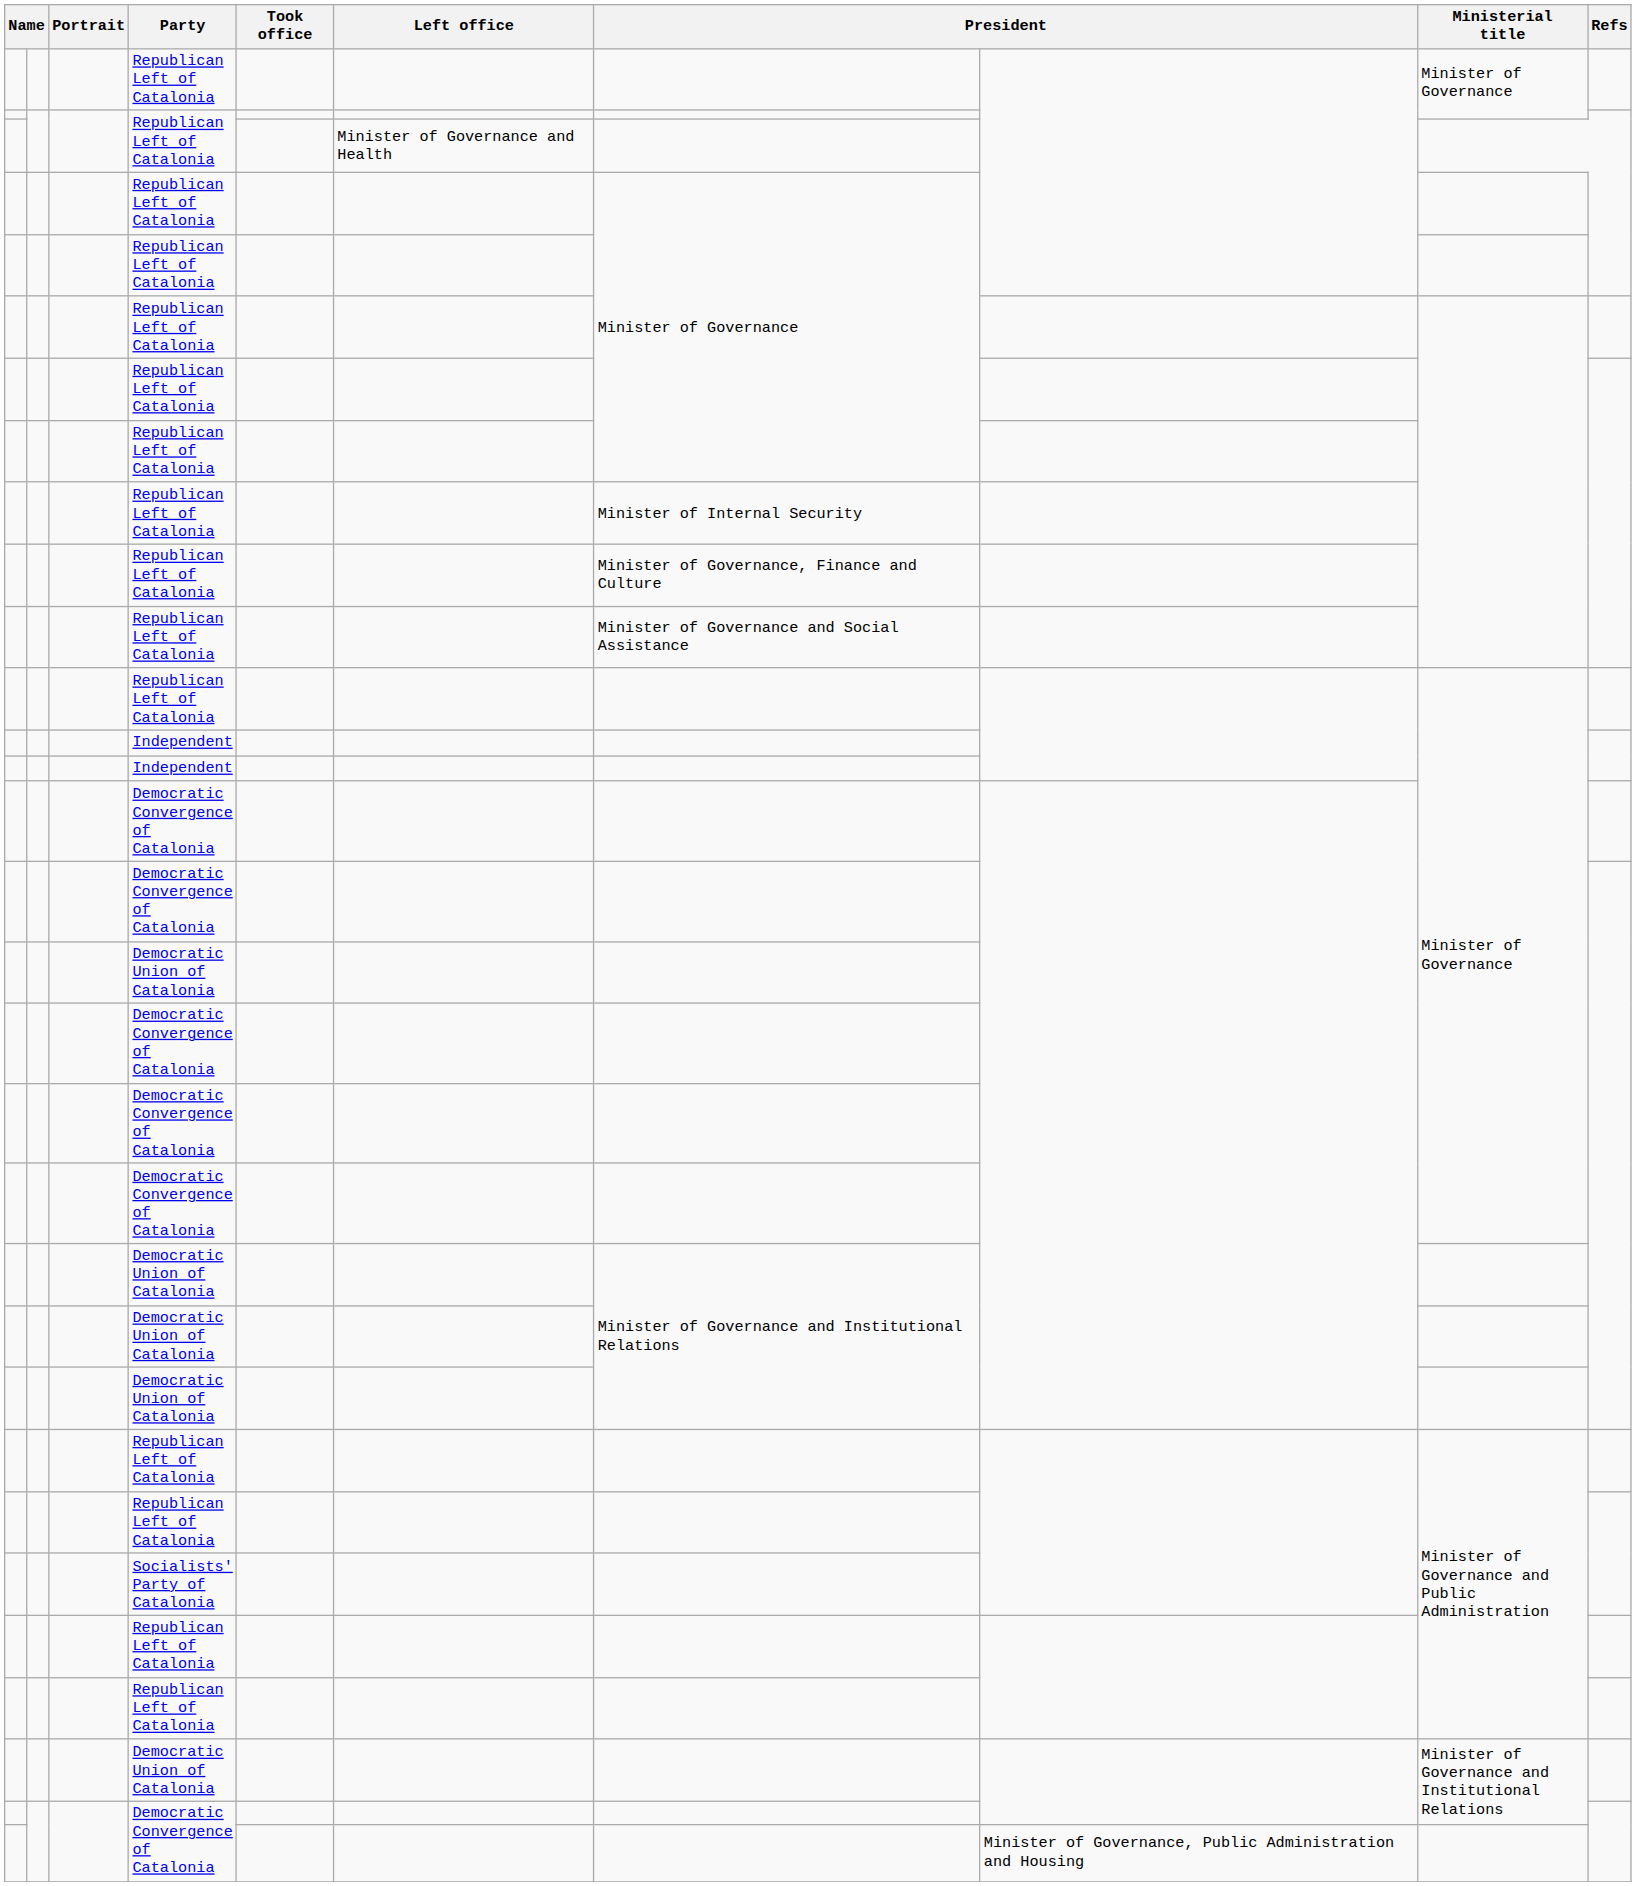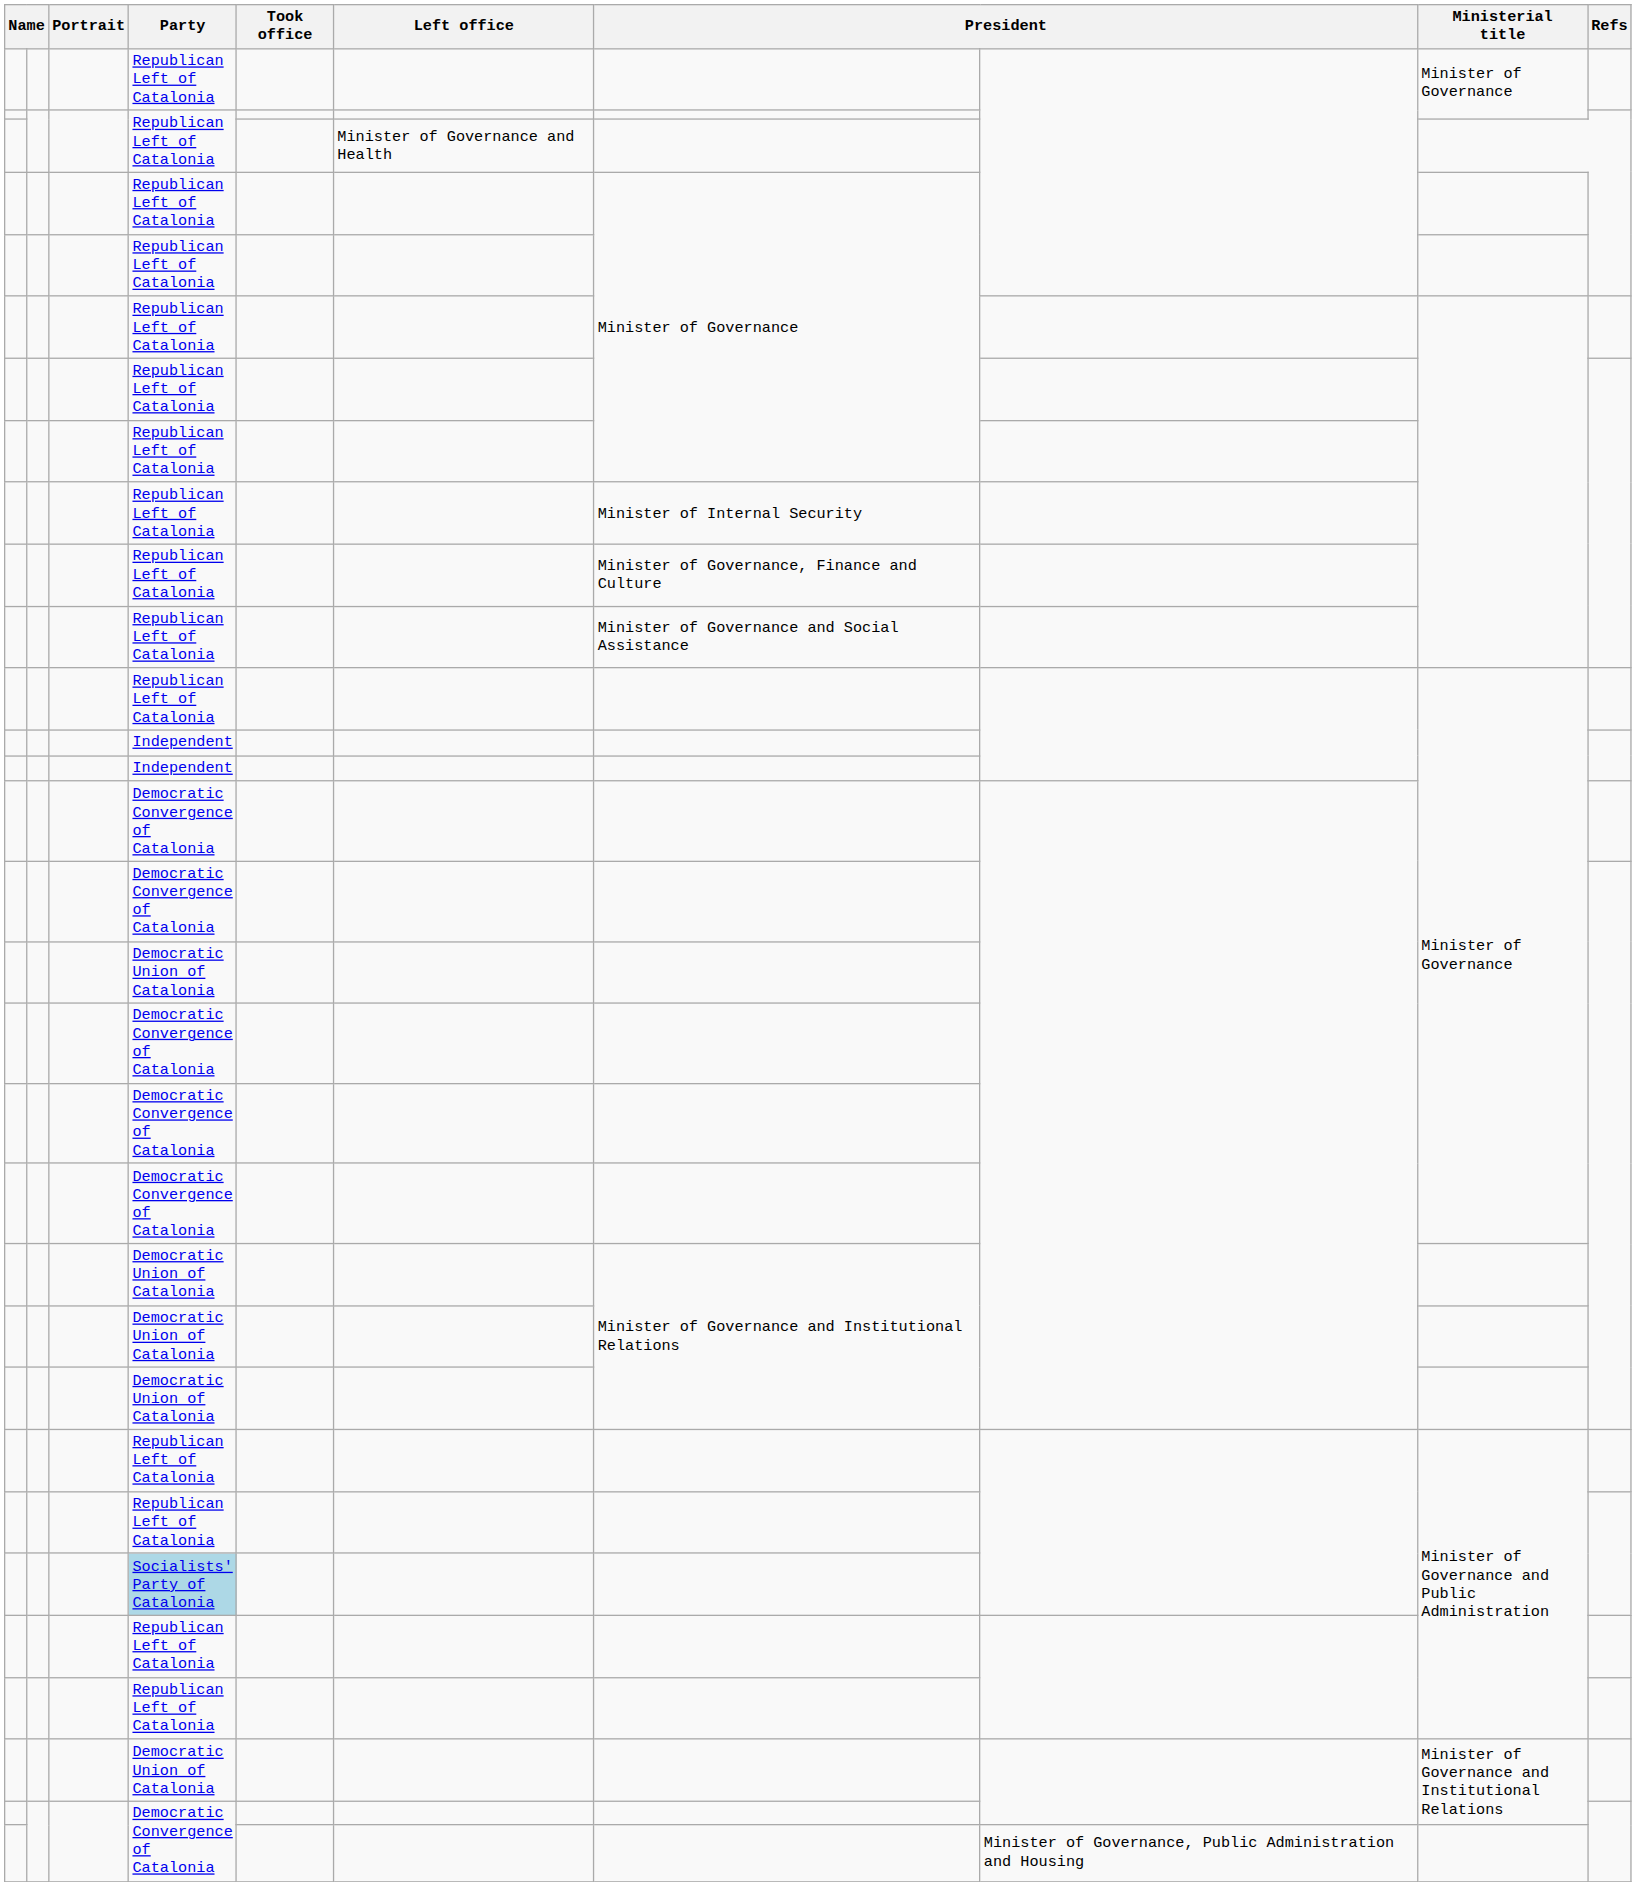(183, 1584) no background -> (183, 1584) lightblue background
